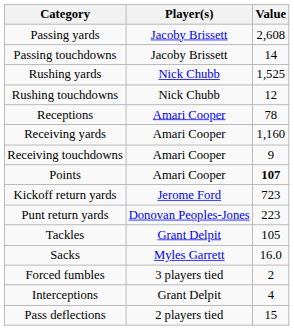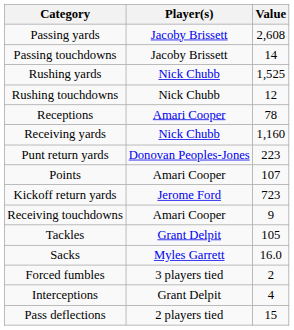(189, 134) Amari Cooper -> (189, 134) Nick Chubb
rows swapped: (65, 154) <-> (65, 214)
(271, 174) bold -> (271, 174) normal
